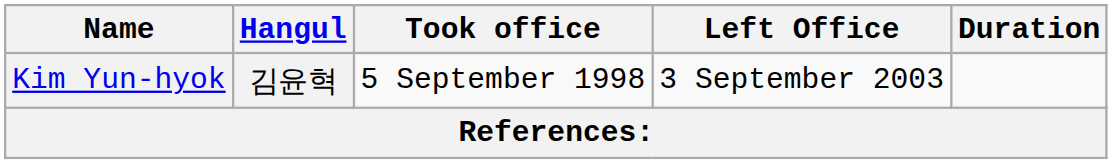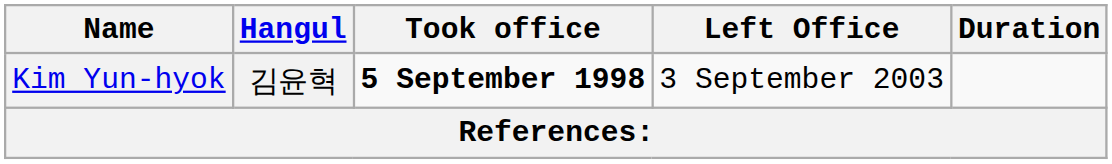(503, 81) normal -> (503, 81) bold
